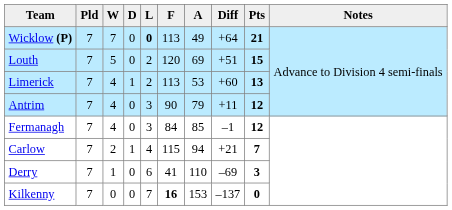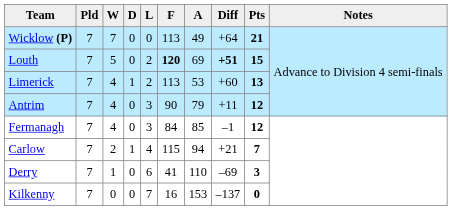(149, 37) bold -> (149, 37) normal
(171, 60) normal -> (171, 60) bold
(228, 60) normal -> (228, 60) bold
(171, 194) bold -> (171, 194) normal
